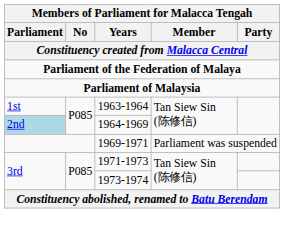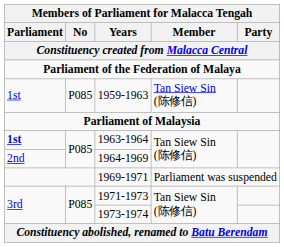+ row: (123, 95)
(14, 106) normal -> (14, 140) bold
(16, 124) lightblue background -> (16, 158) no background
